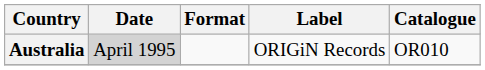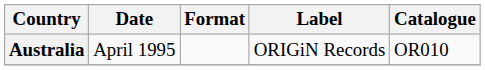(134, 49) lightgrey background -> (134, 49) no background
